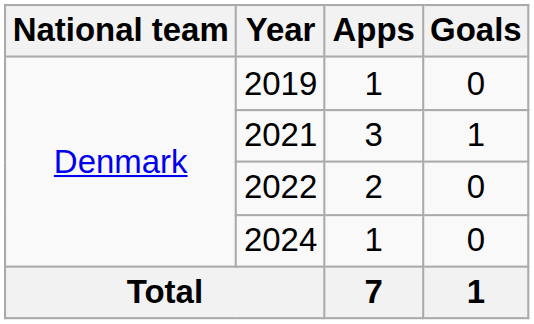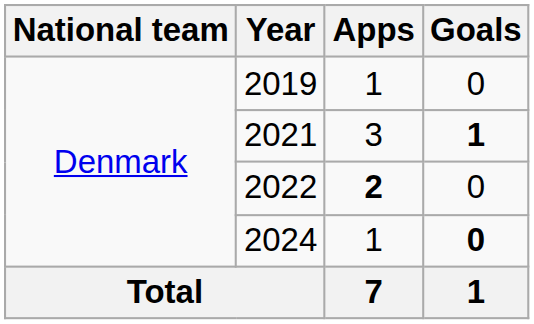(476, 135) normal -> (476, 135) bold
(374, 187) normal -> (374, 187) bold
(476, 239) normal -> (476, 239) bold
